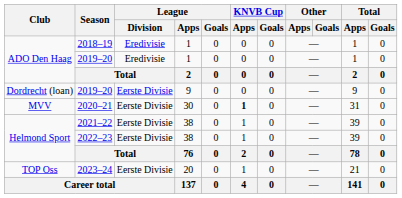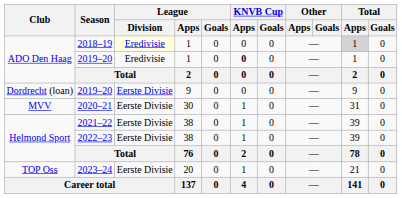(145, 43) no background -> (145, 43) lightyellow background
(355, 43) no background -> (355, 43) lightgrey background
(244, 59) normal -> (244, 59) bold
(244, 106) bold -> (244, 106) normal
